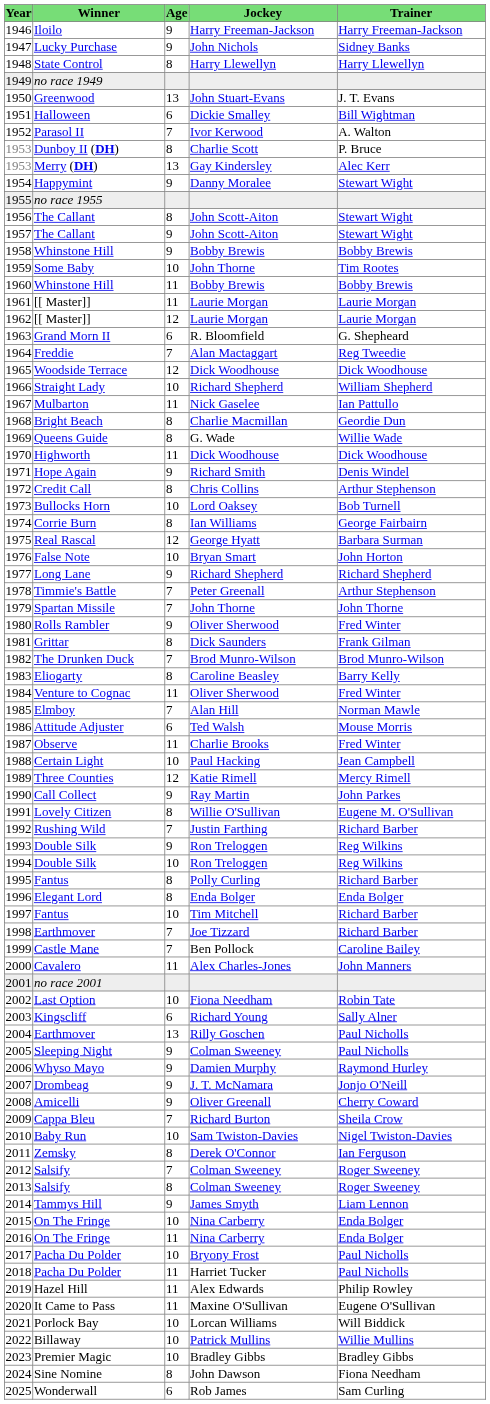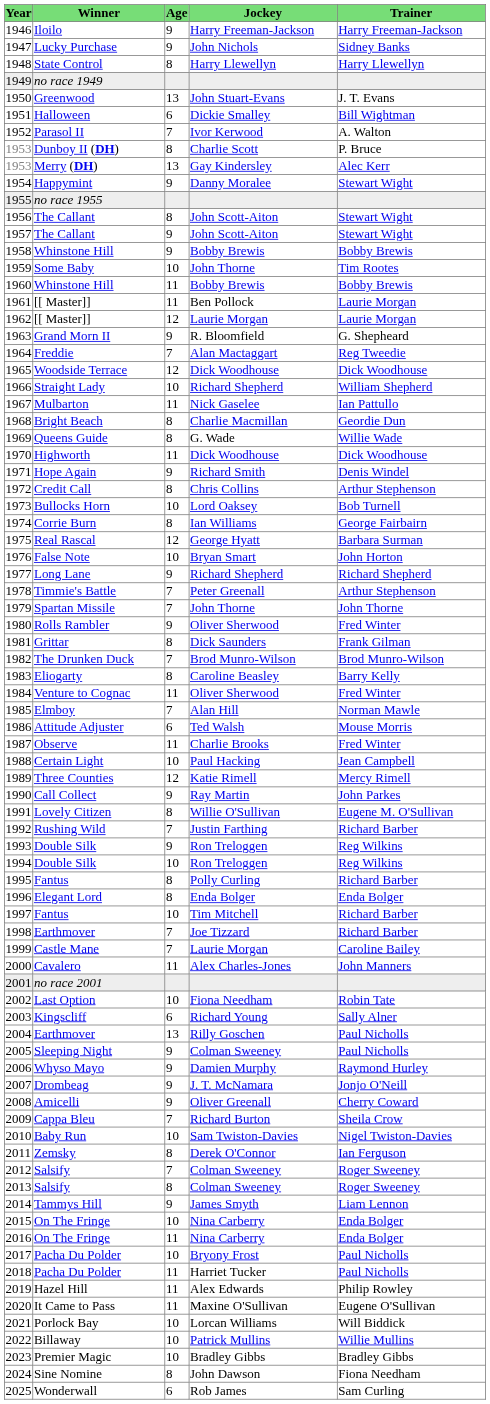(229, 302) Laurie Morgan -> (222, 302) Ben Pollock
(169, 336) 6 -> (169, 336) 9
(222, 948) Ben Pollock -> (229, 948) Laurie Morgan
